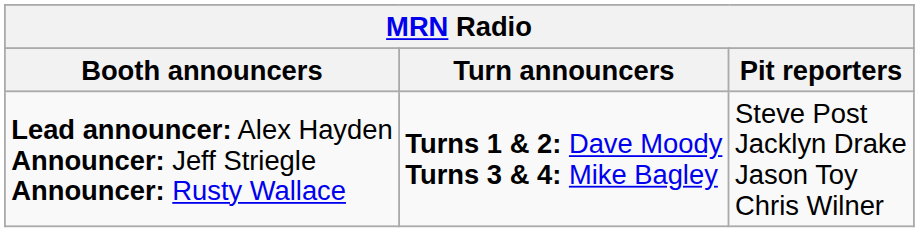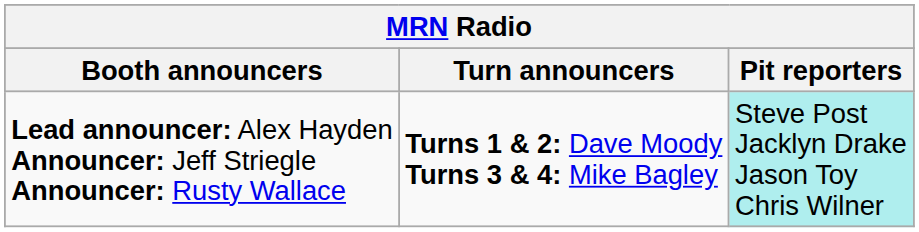(821, 159) no background -> (821, 159) paleturquoise background
